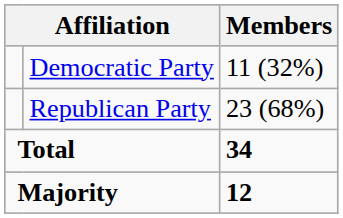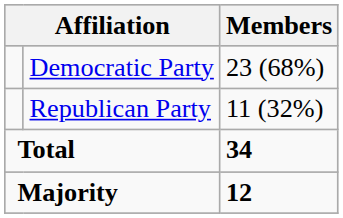(275, 66) 11 (32%) -> (275, 66) 23 (68%)
(275, 108) 23 (68%) -> (275, 108) 11 (32%)
